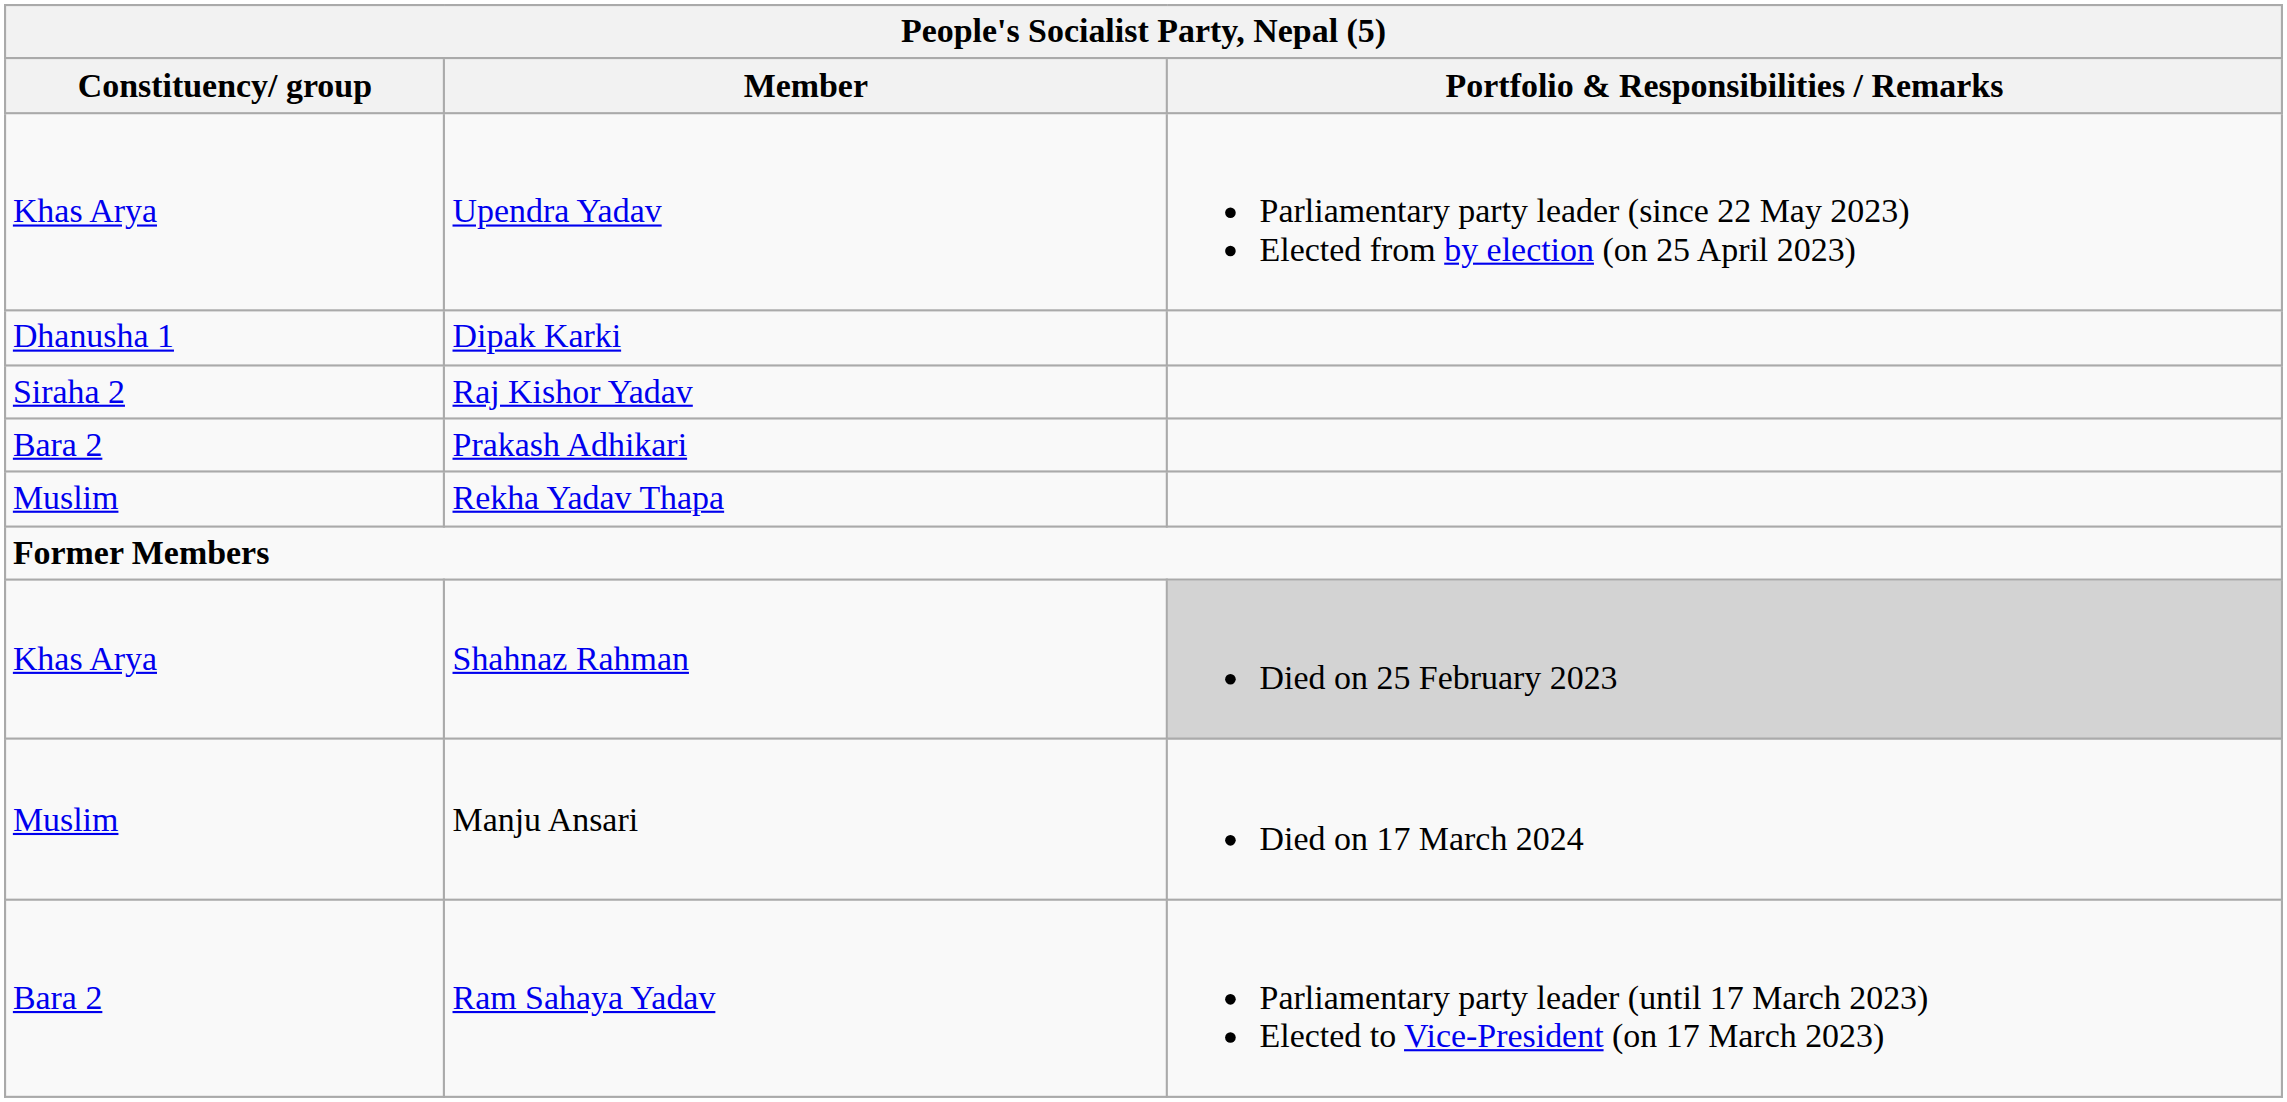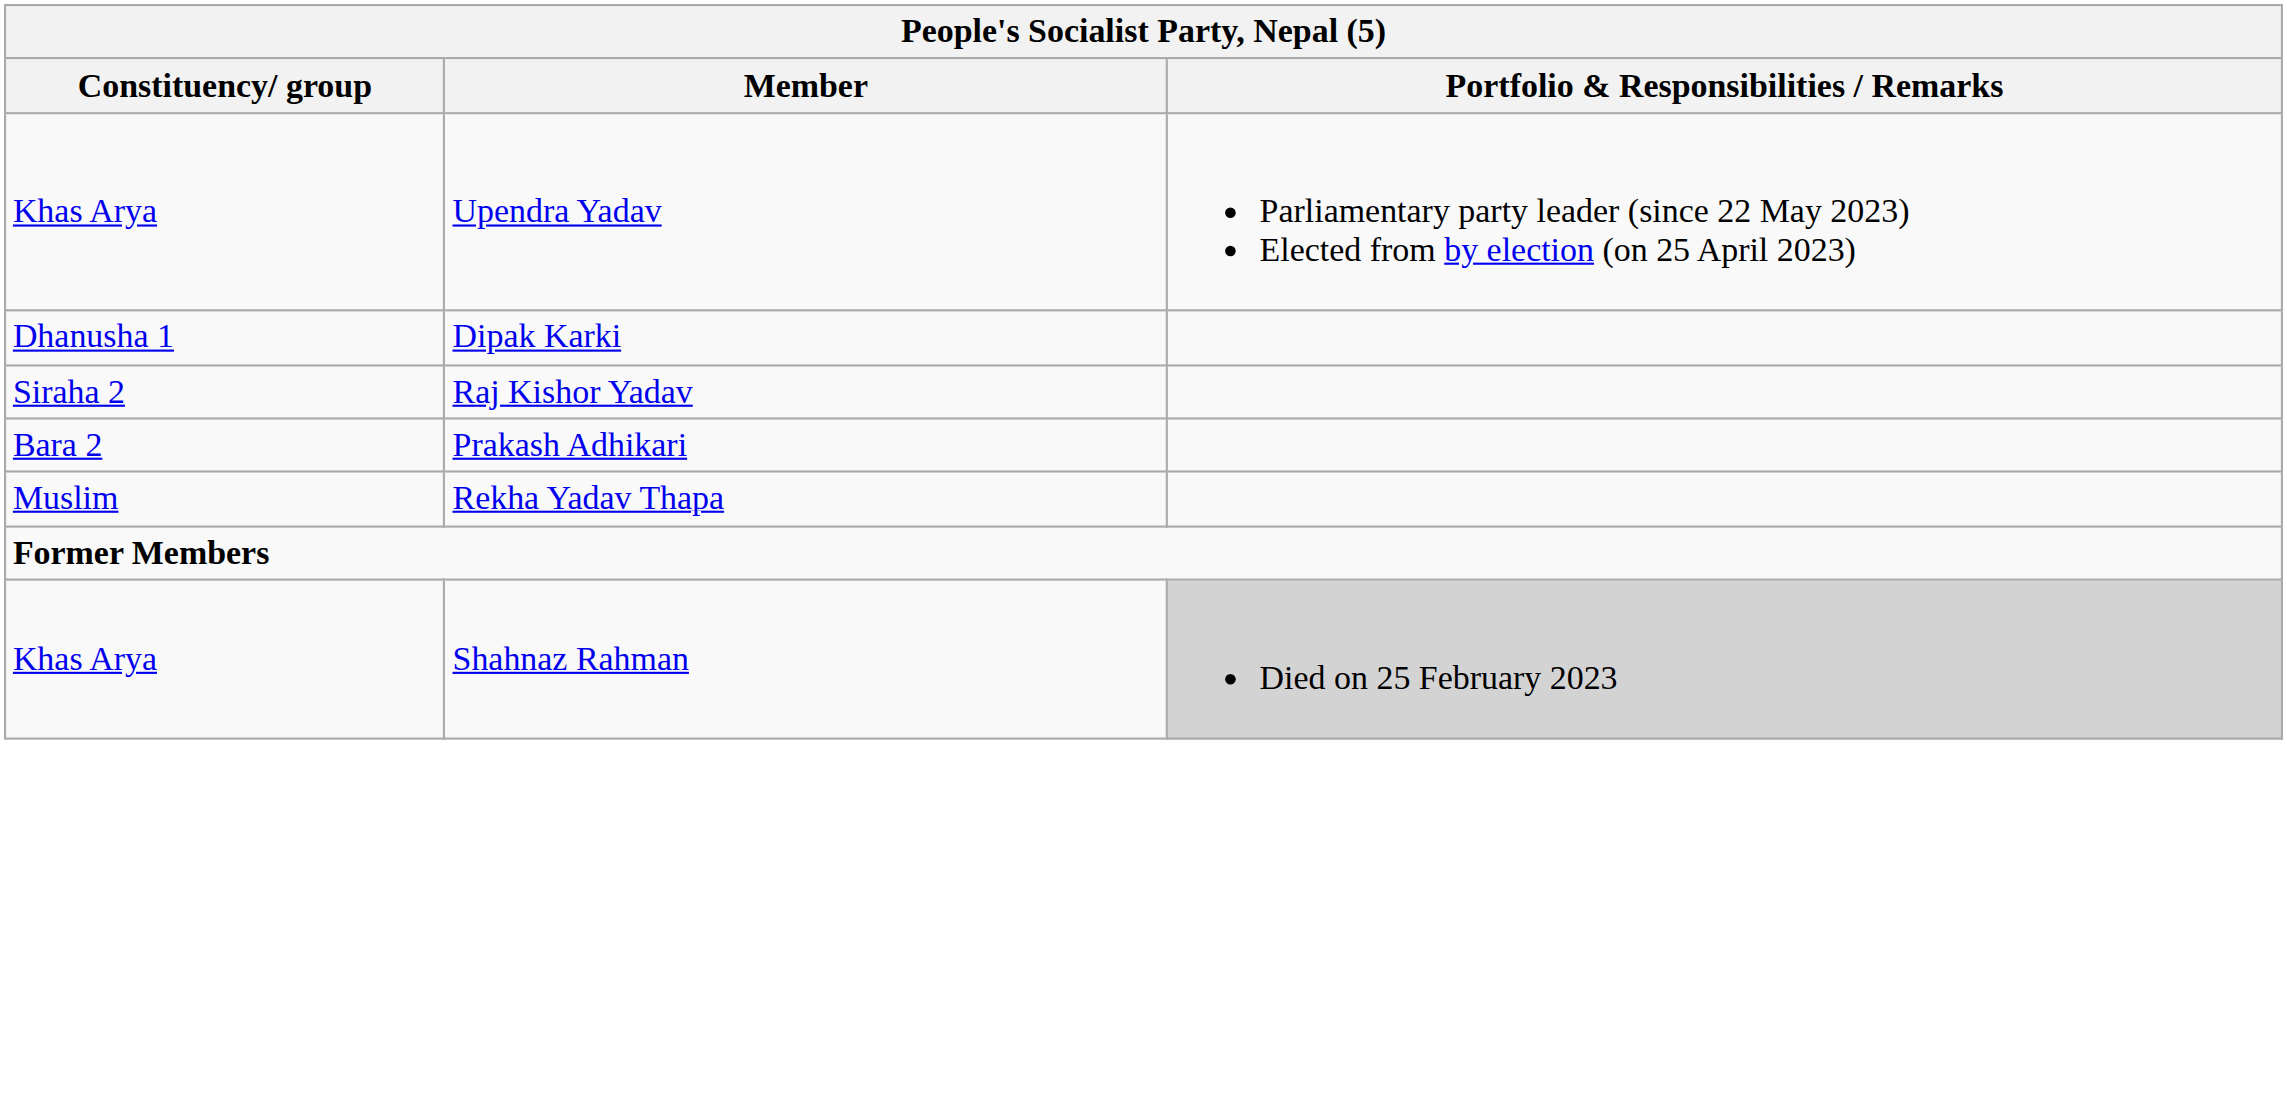- row: (545, 818)
- row: (584, 997)
